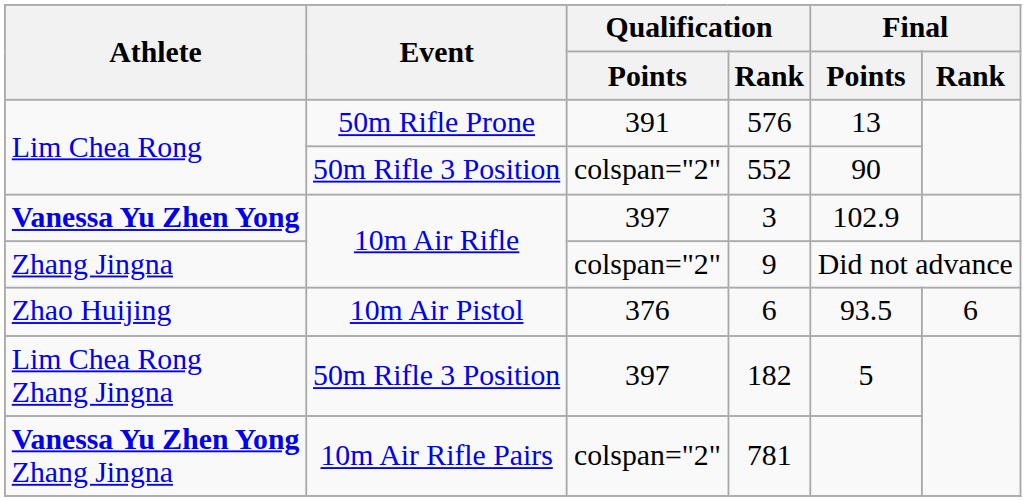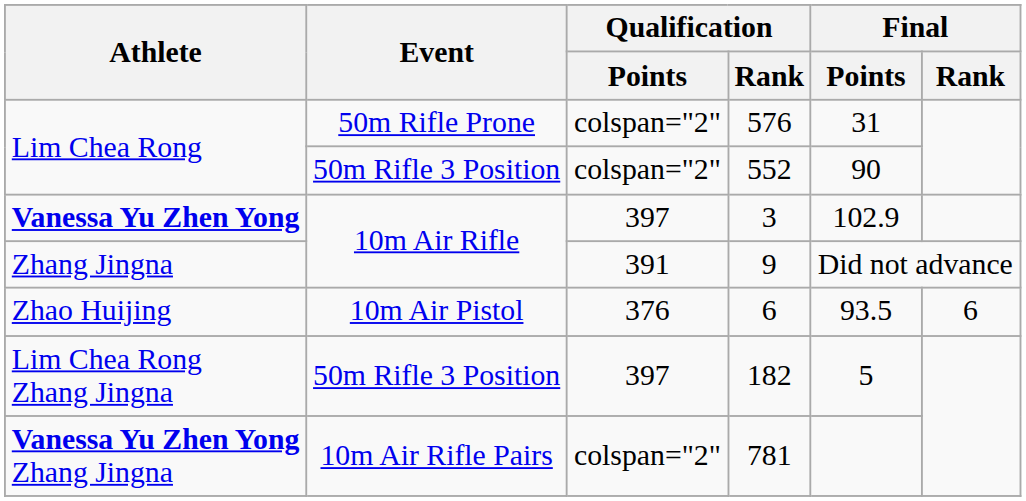(647, 122) 391 -> (647, 122) colspan="2"
(866, 122) 13 -> (866, 122) 31
(647, 264) colspan="2" -> (647, 264) 391
